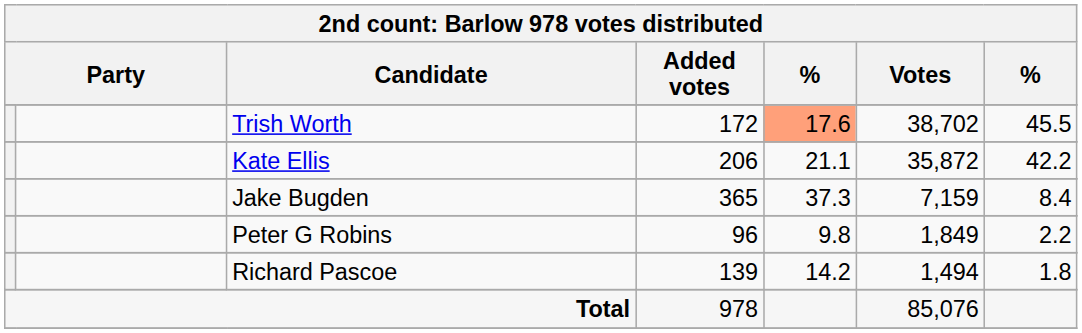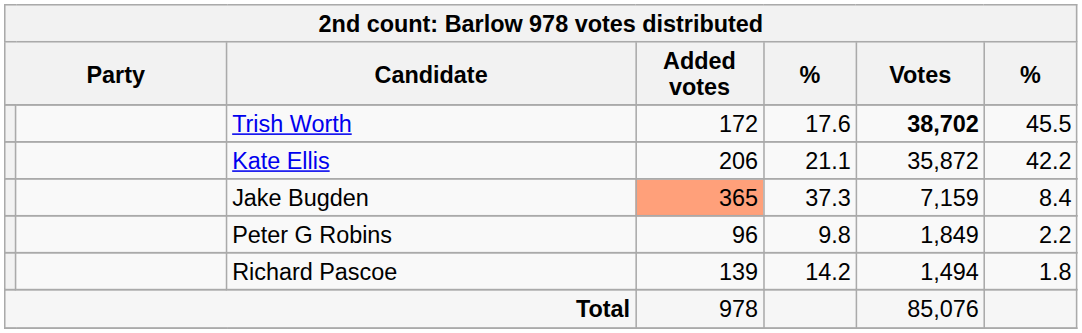(828, 124) lightsalmon background -> (828, 124) no background
(943, 124) normal -> (943, 124) bold
(738, 198) no background -> (738, 198) lightsalmon background
